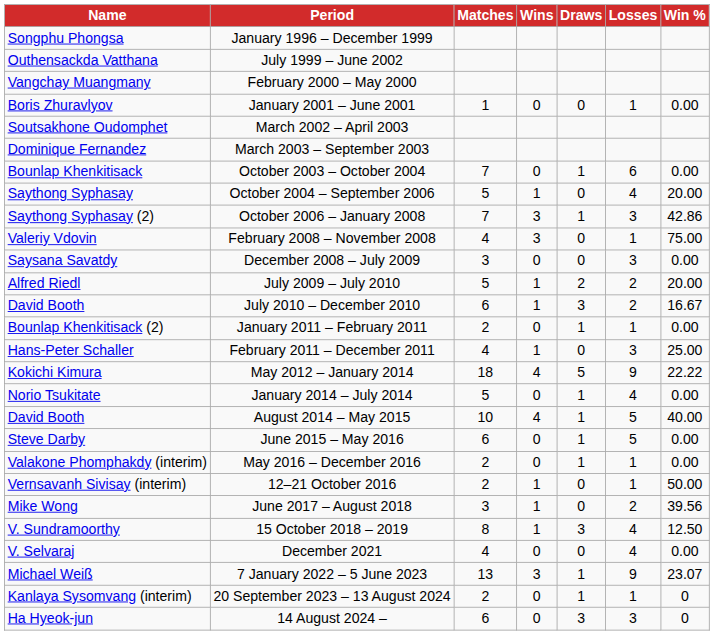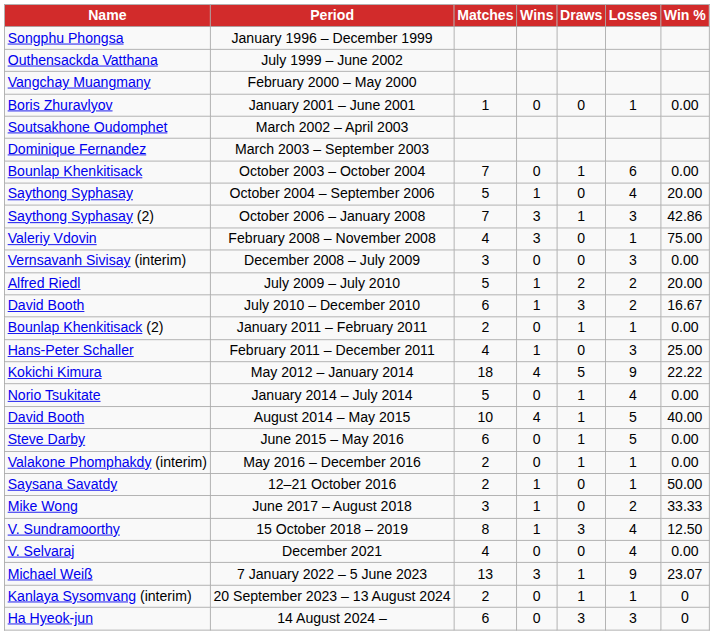(62, 261) Saysana Savatdy -> (97, 261) Vernsavanh Sivisay (interim)
(97, 484) Vernsavanh Sivisay (interim) -> (62, 484) Saysana Savatdy
(685, 506) 39.56 -> (685, 506) 33.33
